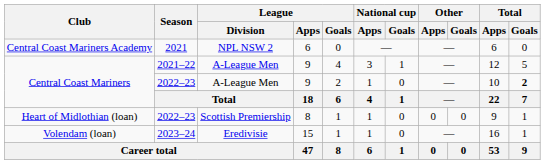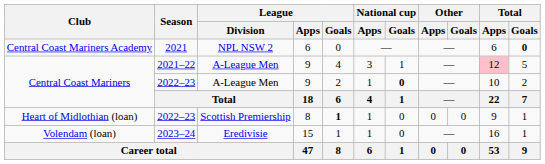(524, 47) normal -> (524, 47) bold
(494, 64) no background -> (494, 64) pink background
(402, 82) normal -> (402, 82) bold
(524, 82) bold -> (524, 82) normal
(338, 116) normal -> (338, 116) bold
